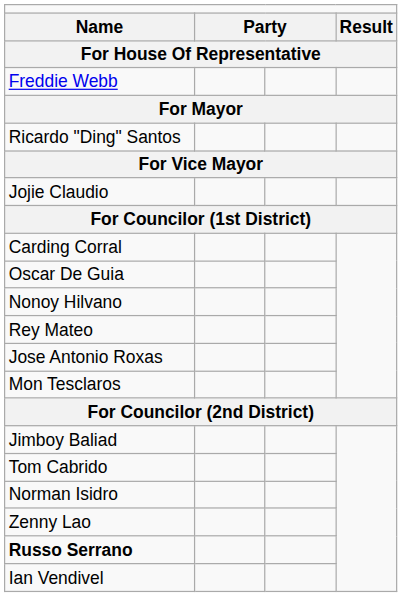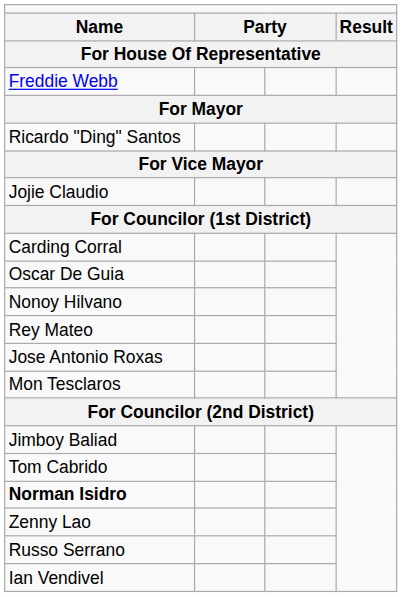(63, 495) normal -> (68, 495) bold
(71, 550) bold -> (67, 550) normal
